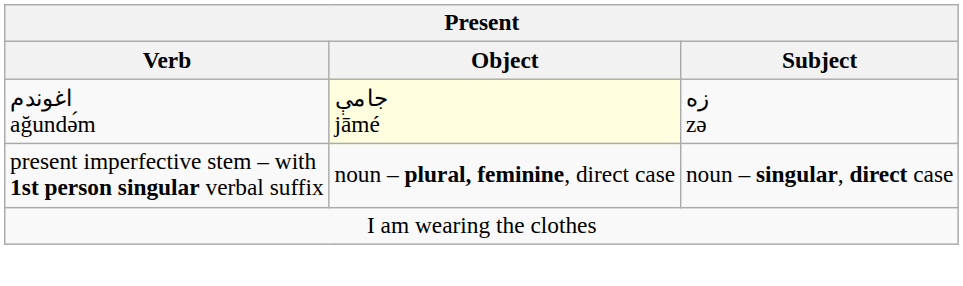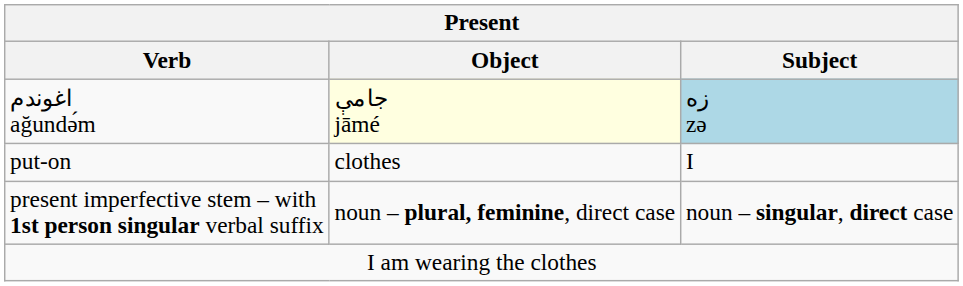(698, 111) no background -> (698, 111) lightblue background
+ row: (41, 161)
